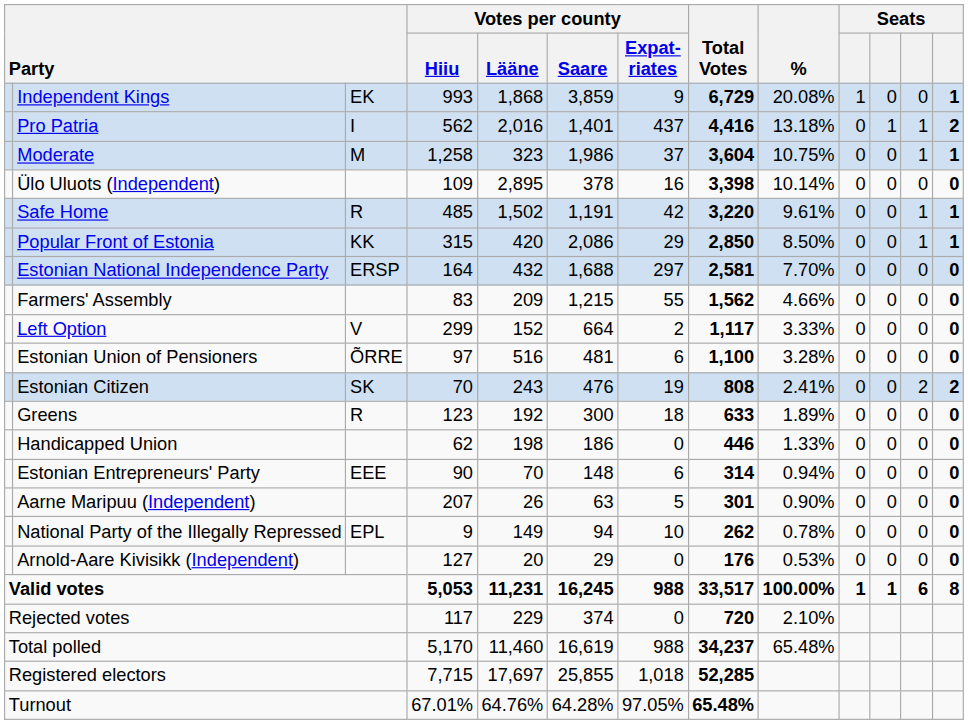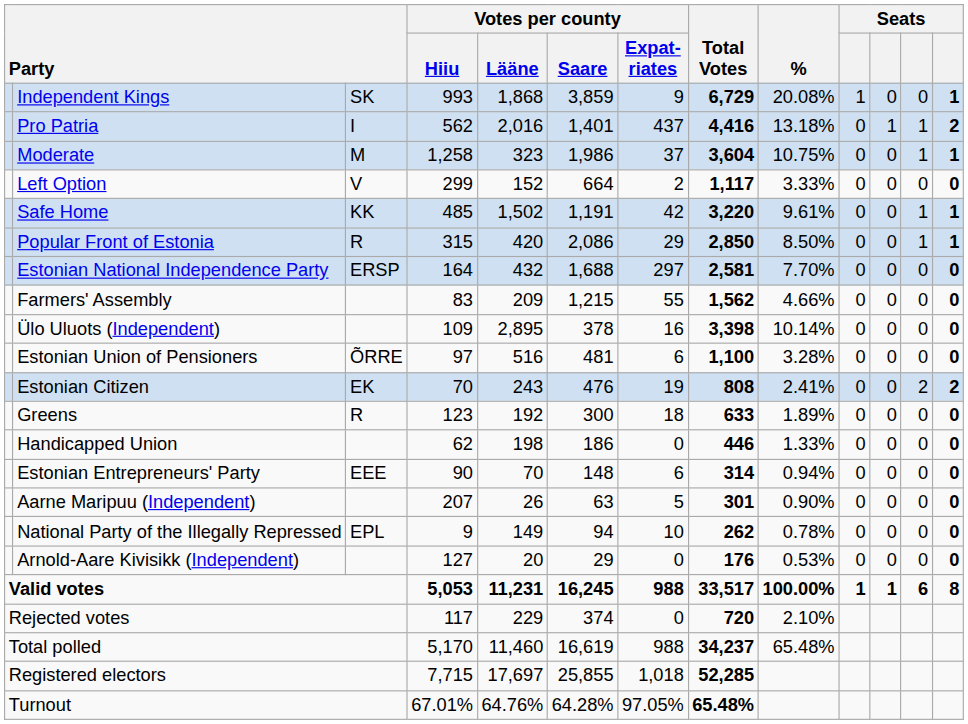(362, 97) EK -> (362, 97) SK
rows swapped: (119, 184) <-> (62, 328)
(357, 213) R -> (362, 213) KK
(362, 241) KK -> (357, 241) R
(362, 386) SK -> (362, 386) EK
